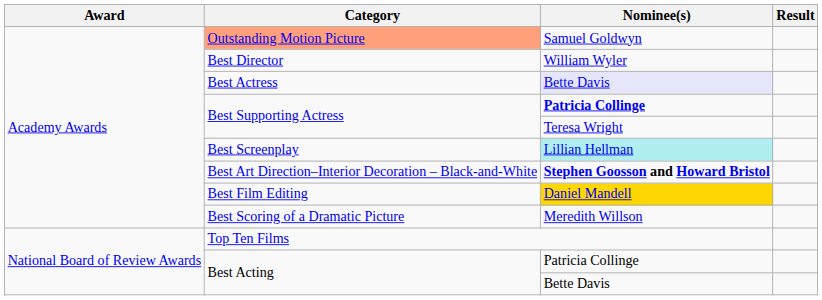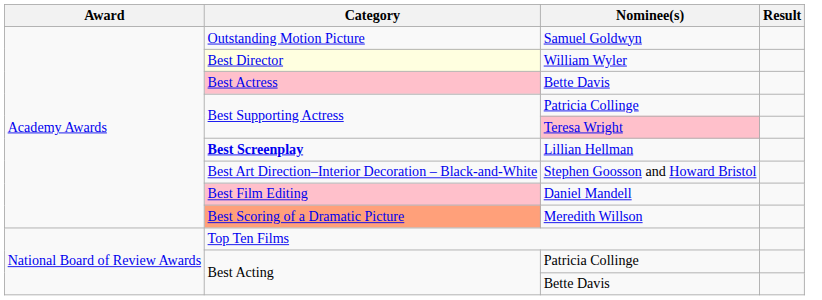(286, 37) lightsalmon background -> (286, 37) no background
(245, 60) no background -> (245, 60) lightyellow background
(243, 82) no background -> (243, 82) pink background
(577, 82) lavender background -> (577, 82) no background
(594, 104) bold -> (591, 104) normal
(583, 127) no background -> (583, 127) pink background
(253, 149) normal -> (255, 149) bold
(588, 149) paleturquoise background -> (588, 149) no background
(657, 171) bold -> (650, 171) normal
(258, 194) no background -> (258, 194) pink background
(588, 194) gold background -> (588, 194) no background
(306, 216) no background -> (306, 216) lightsalmon background
